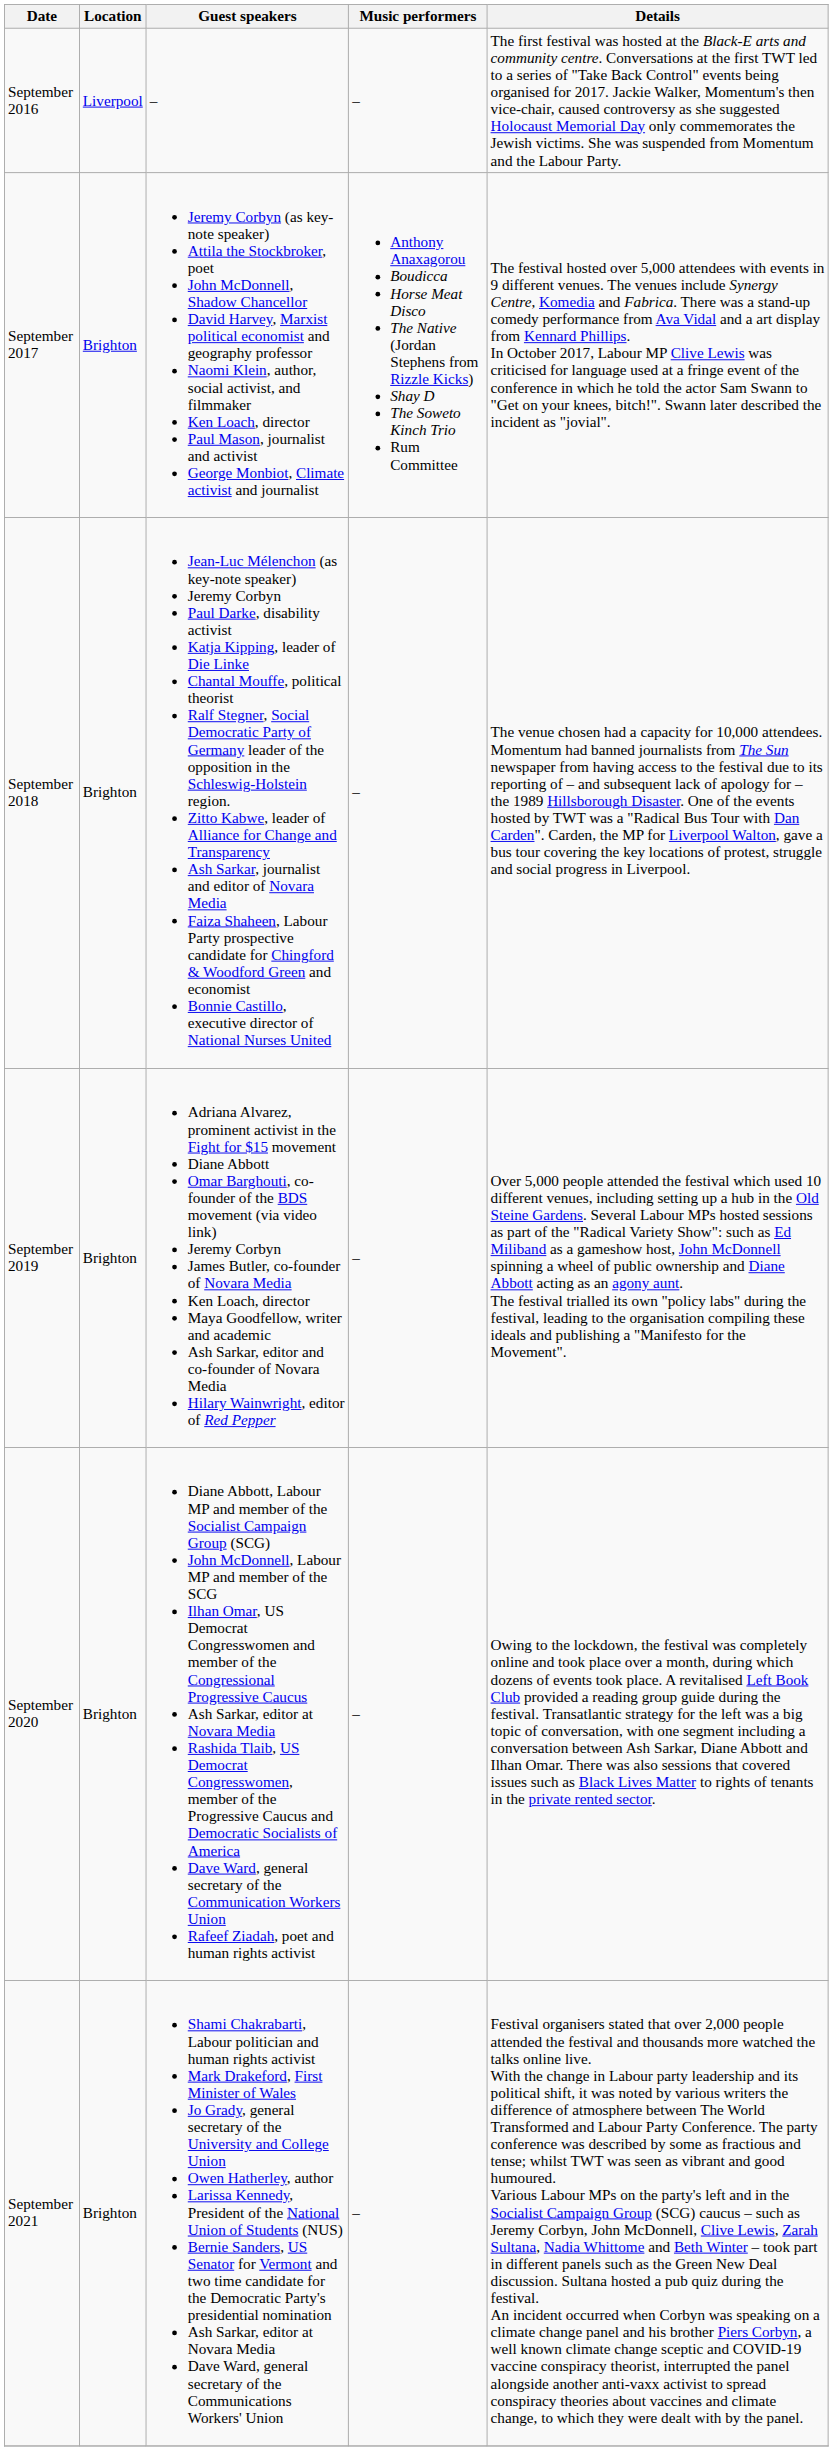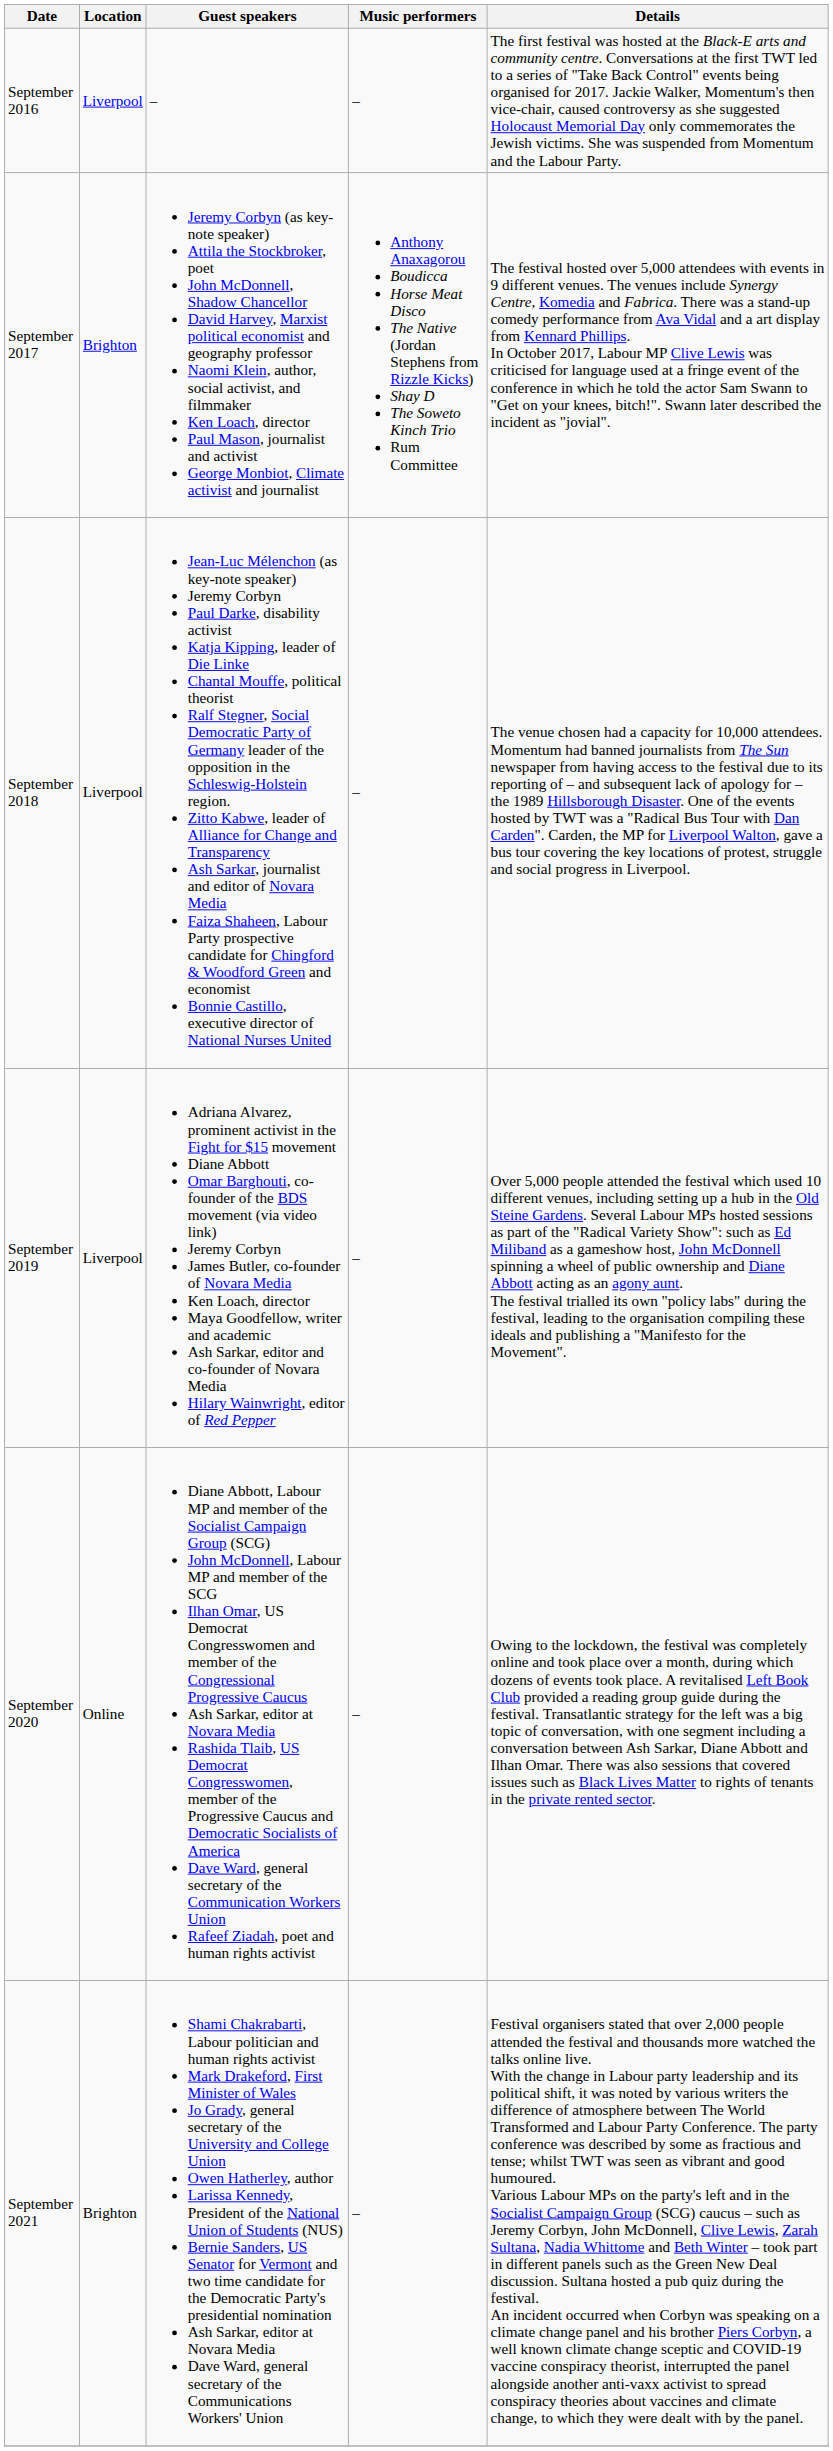(110, 792) Brighton -> (113, 792) Liverpool
(110, 1257) Brighton -> (113, 1257) Liverpool
(110, 1714) Brighton -> (104, 1714) Online
